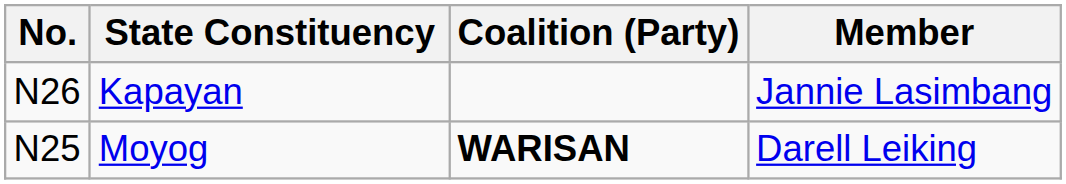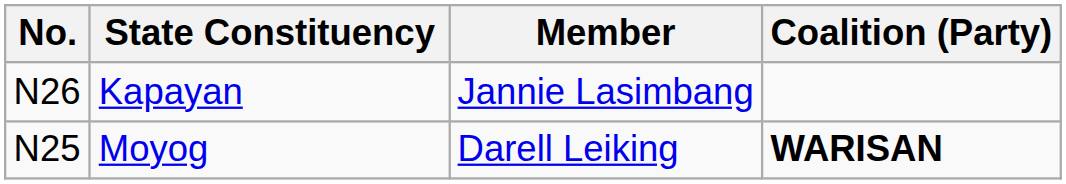columns swapped: (904, 33) <-> (598, 33)
